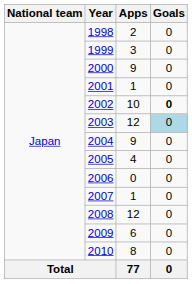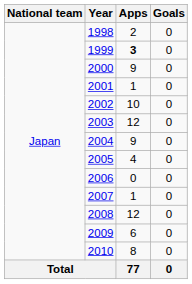(133, 50) normal -> (133, 50) bold
(169, 104) bold -> (169, 104) normal
(169, 123) lightblue background -> (169, 123) no background
